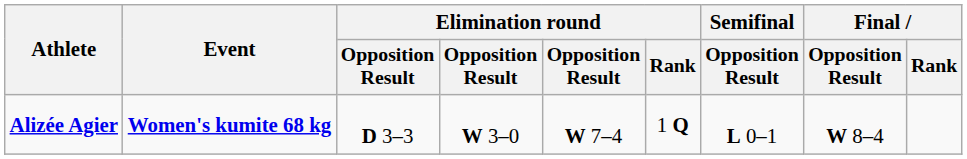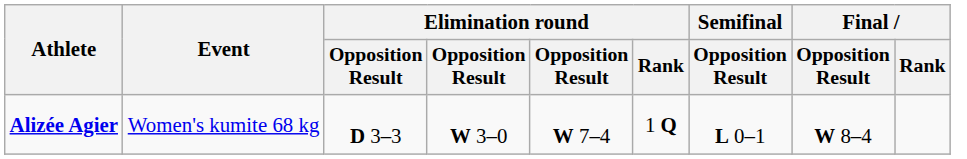(229, 124) bold -> (224, 124) normal
